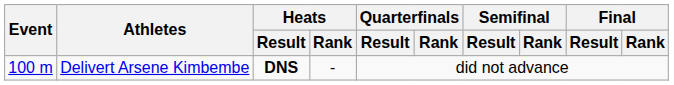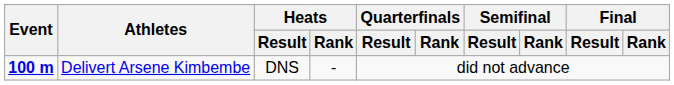(31, 68) normal -> (31, 68) bold
(281, 68) bold -> (282, 68) normal
